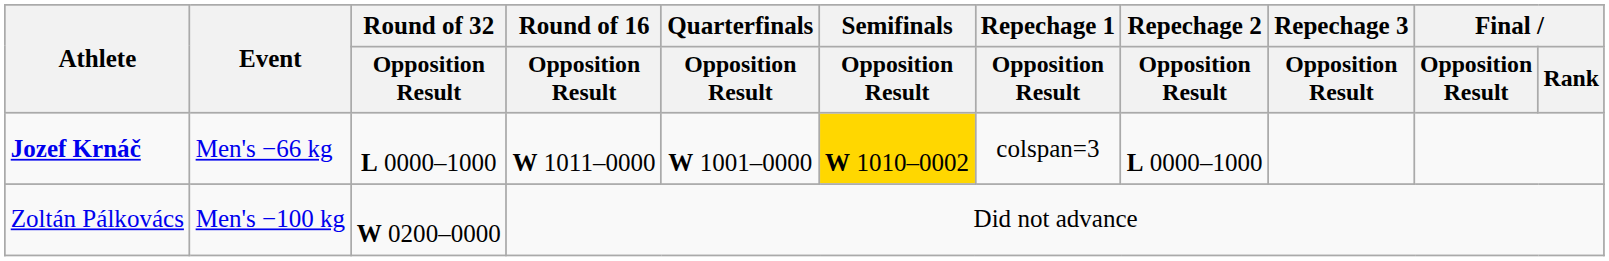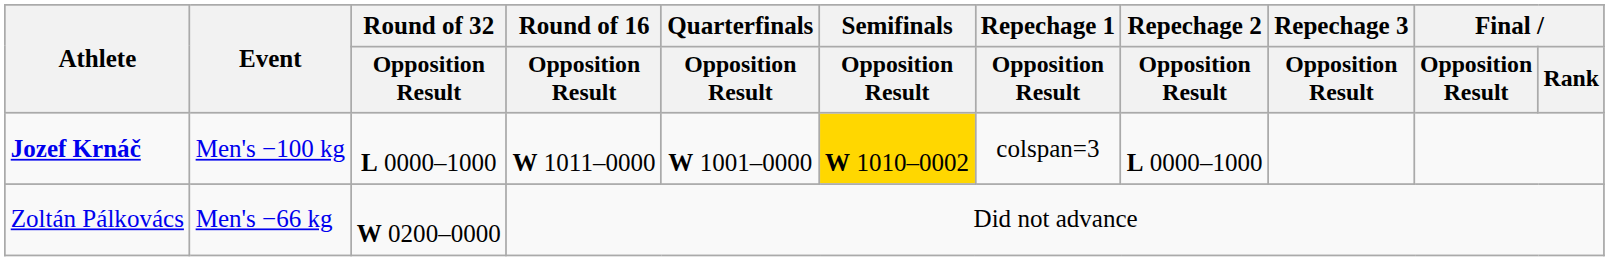(264, 148) Men's −66 kg -> (270, 148) Men's −100 kg
(270, 219) Men's −100 kg -> (264, 219) Men's −66 kg
